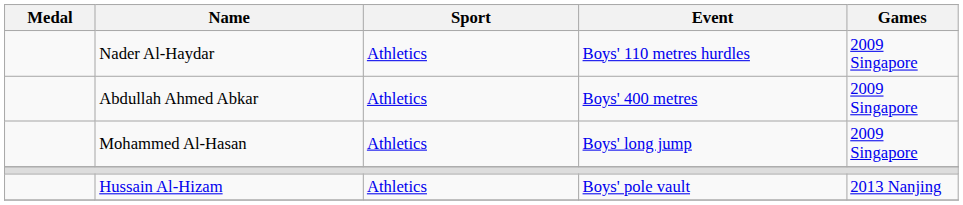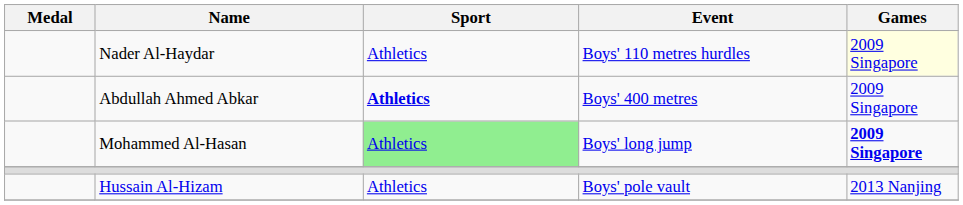(884, 53) no background -> (884, 53) lightyellow background
(397, 98) normal -> (398, 98) bold
(397, 143) no background -> (397, 143) lightgreen background
(884, 143) normal -> (886, 143) bold
